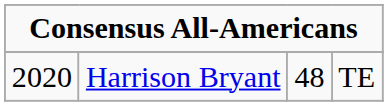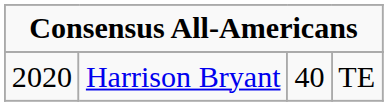(309, 76) 48 -> (309, 76) 40
